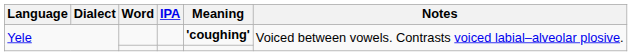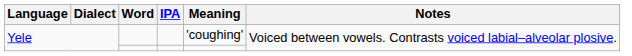(218, 34) bold -> (215, 34) normal
